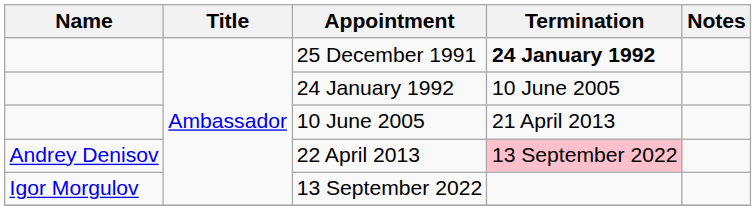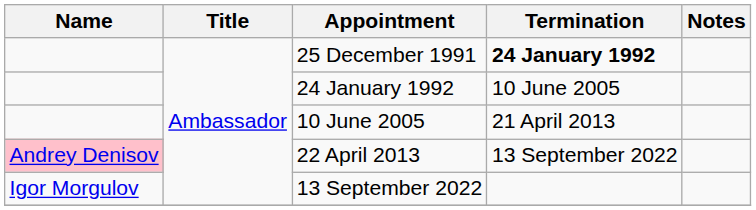(84, 155) no background -> (84, 155) pink background
(585, 155) pink background -> (585, 155) no background
